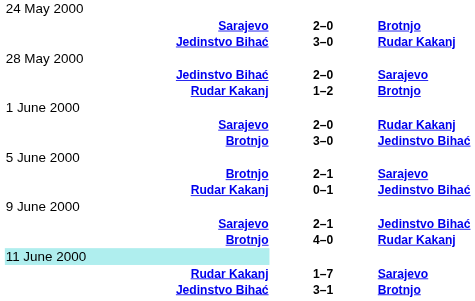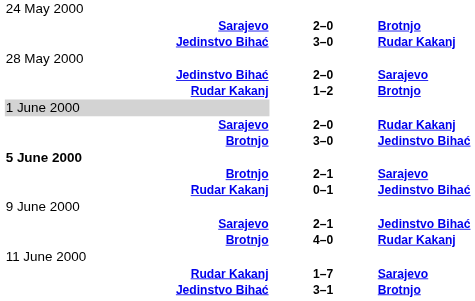(43, 107) no background -> (43, 107) lightgrey background
(43, 157) normal -> (44, 157) bold
(46, 256) paleturquoise background -> (46, 256) no background
